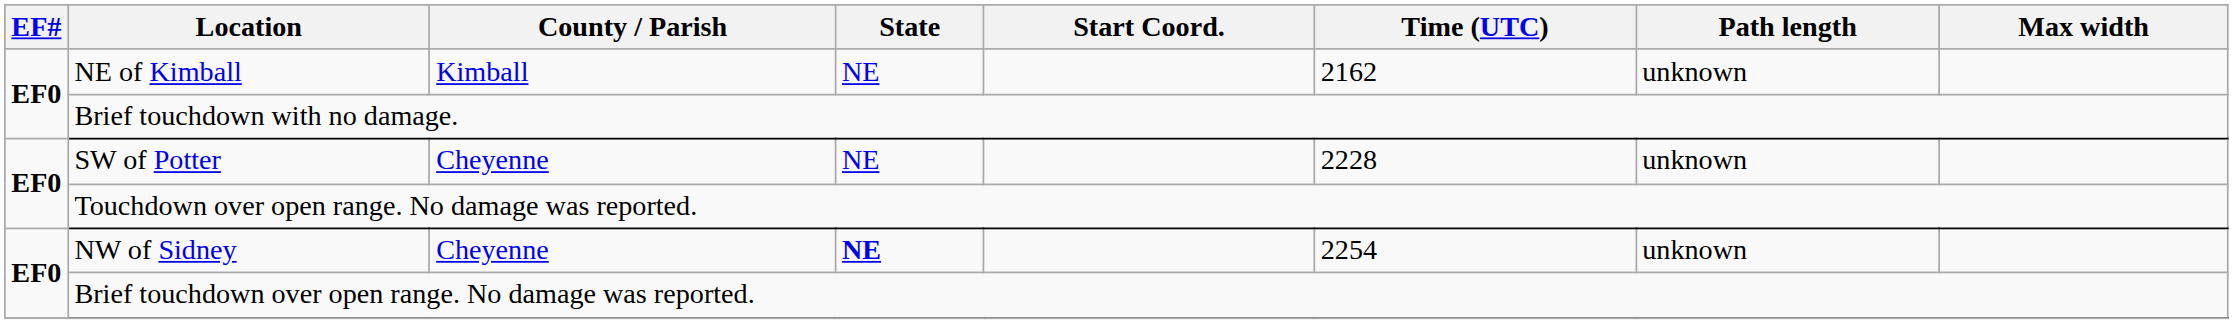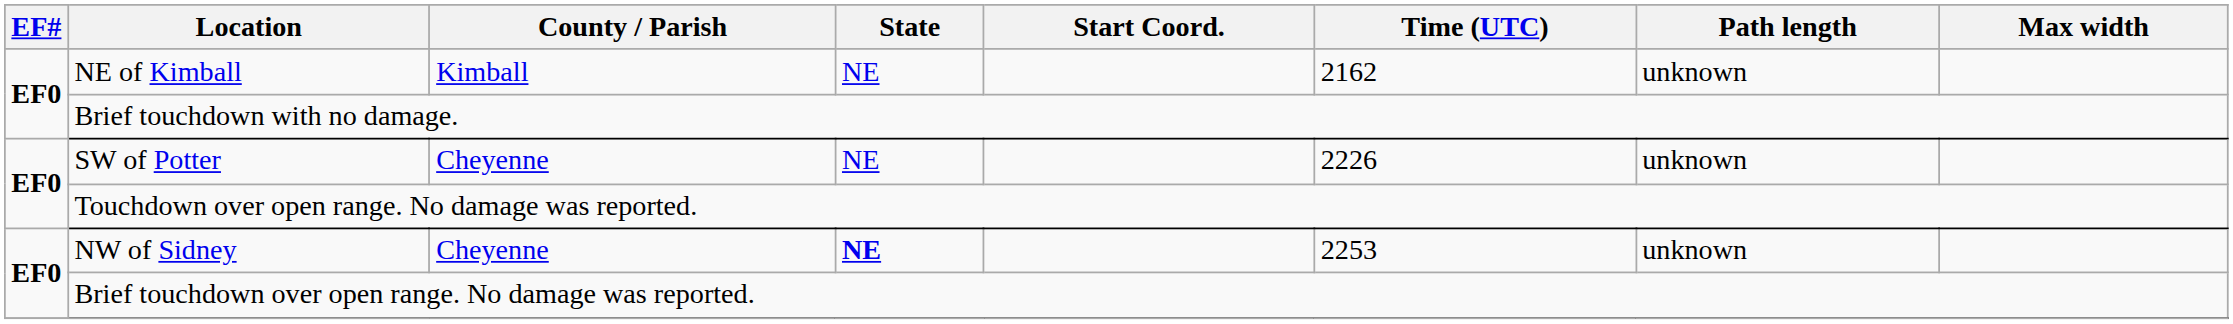(1349, 160) 2228 -> (1349, 160) 2226
(1349, 250) 2254 -> (1349, 250) 2253
